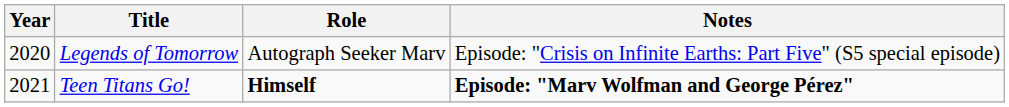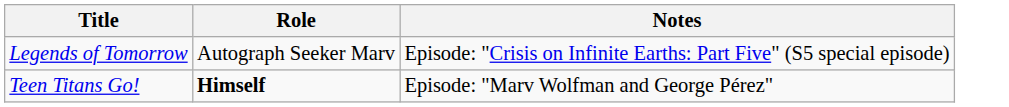- column: (30, 20)
(654, 85) bold -> (589, 85) normal
